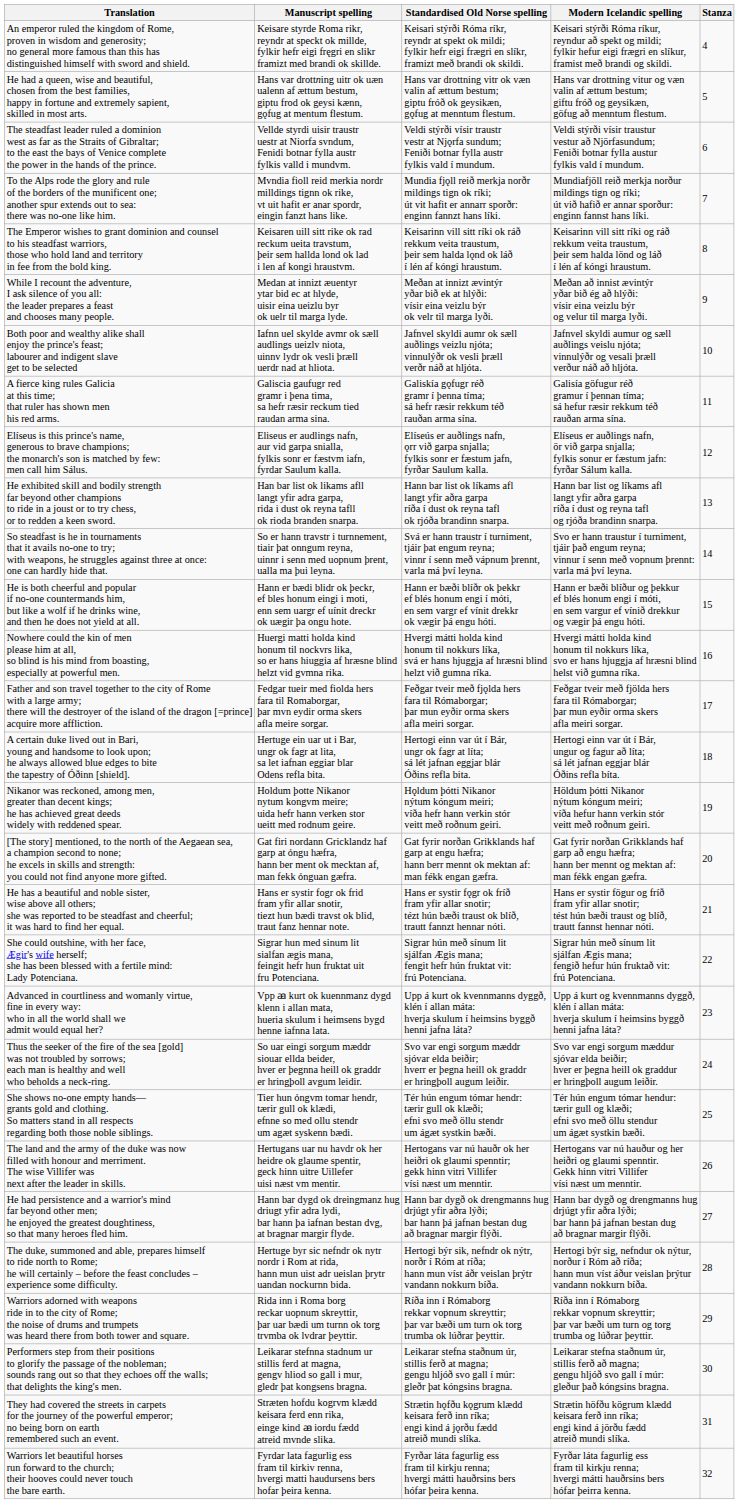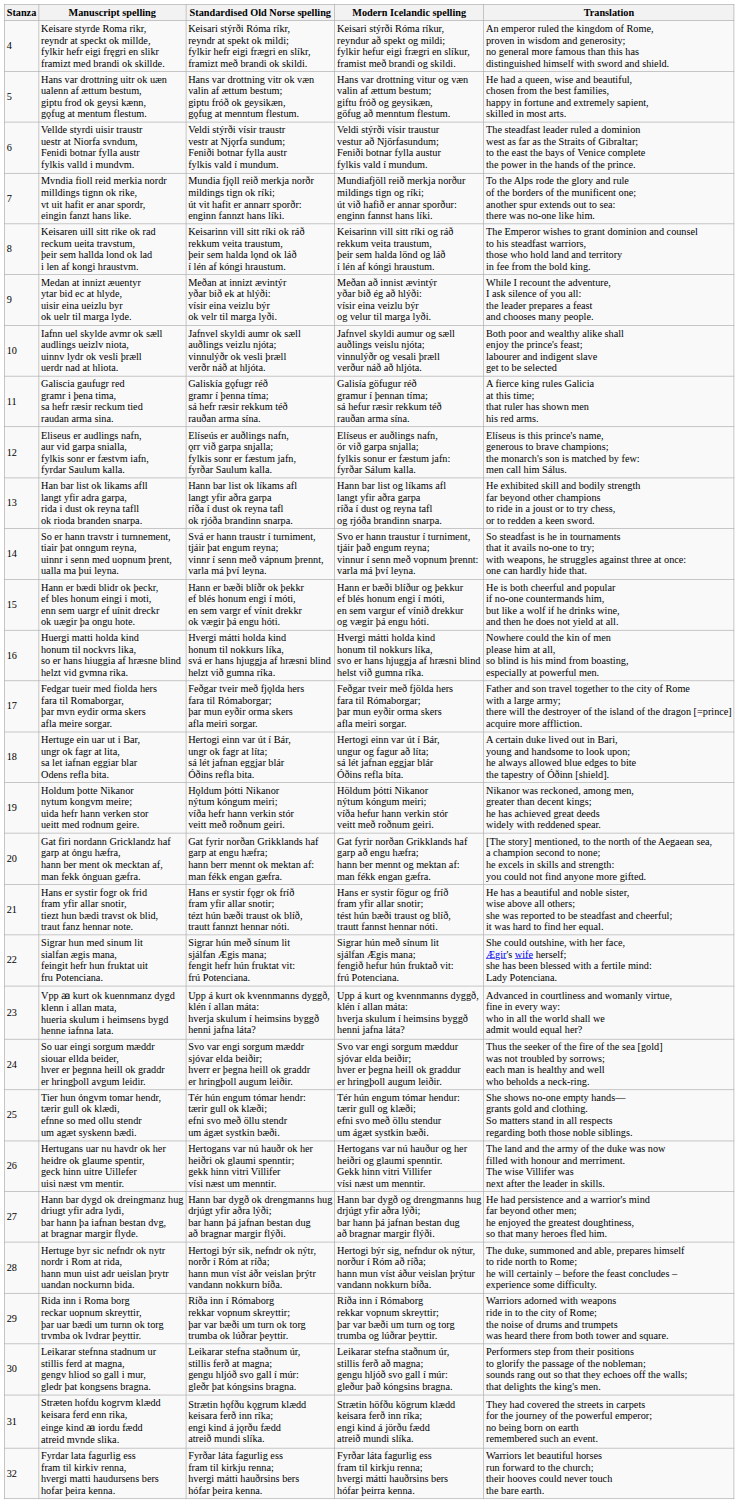columns swapped: (717, 12) <-> (130, 12)
